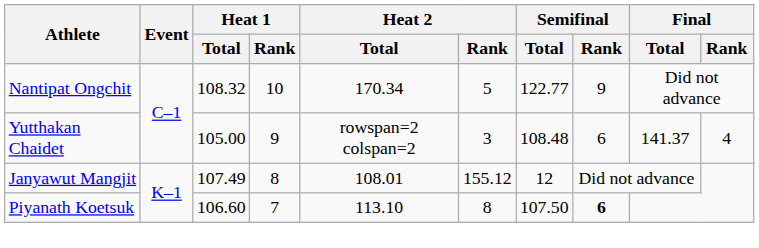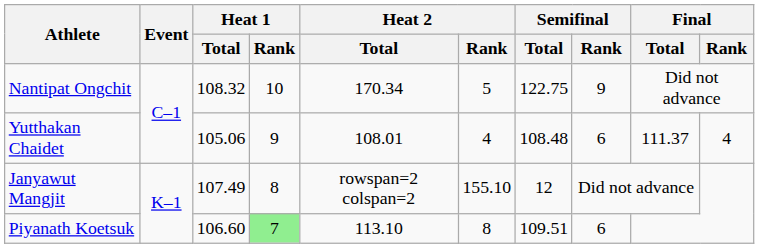(544, 88) 122.77 -> (544, 88) 122.75
(221, 138) 105.00 -> (221, 138) 105.06
(379, 138) rowspan=2 colspan=2 -> (379, 138) 108.01
(487, 138) 3 -> (487, 138) 4
(665, 138) 141.37 -> (665, 138) 111.37
(379, 178) 108.01 -> (379, 188) rowspan=2 colspan=2
(487, 178) 155.12 -> (487, 188) 155.10
(275, 207) no background -> (274, 228) lightgreen background
(544, 207) 107.50 -> (544, 228) 109.51
(601, 207) bold -> (601, 228) normal
